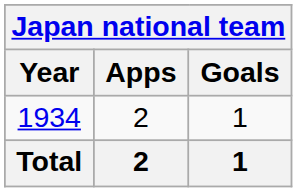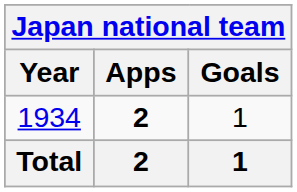(141, 117) normal -> (141, 117) bold
